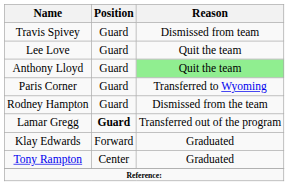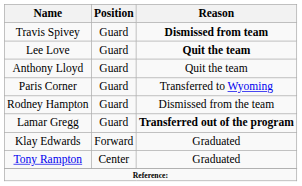(210, 31) normal -> (216, 31) bold
(210, 50) normal -> (216, 50) bold
(210, 68) lightgreen background -> (216, 68) no background
(114, 123) bold -> (114, 123) normal
(210, 123) normal -> (216, 123) bold
